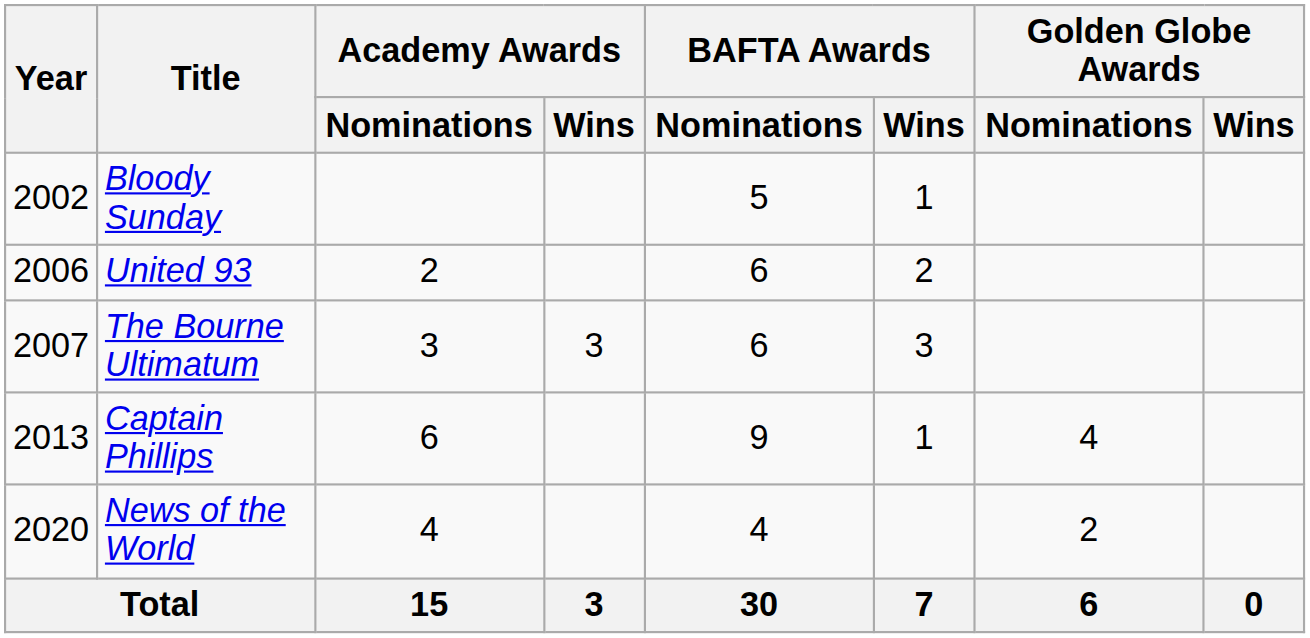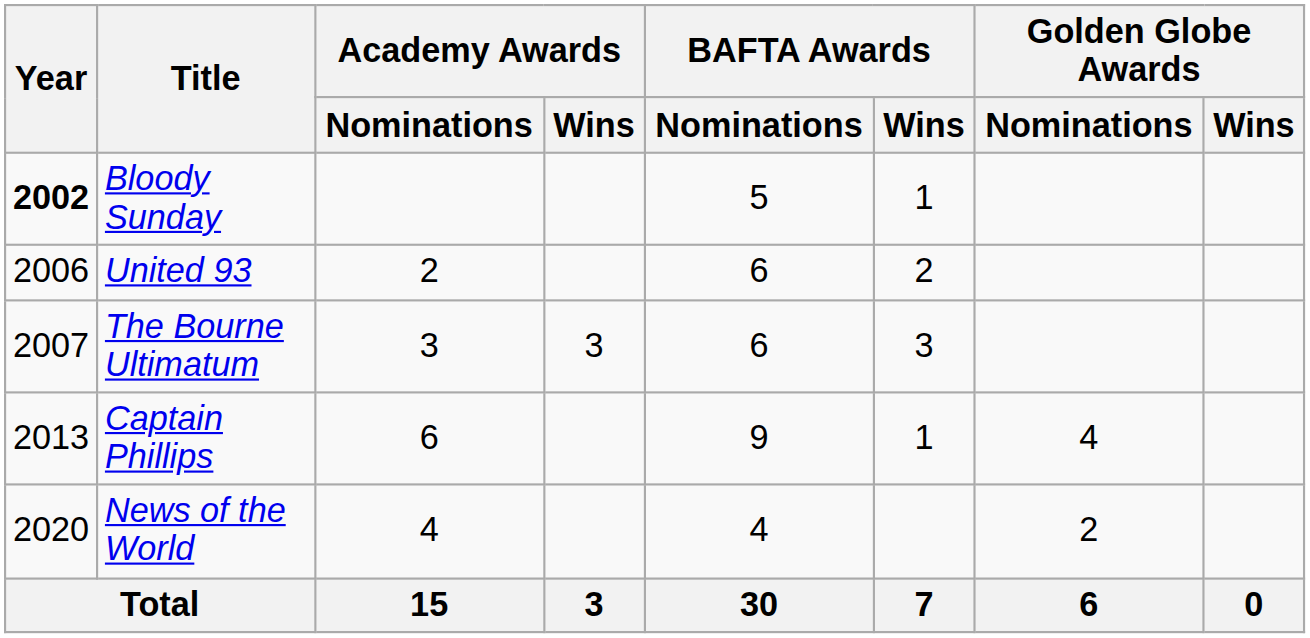(51, 198) normal -> (51, 198) bold
